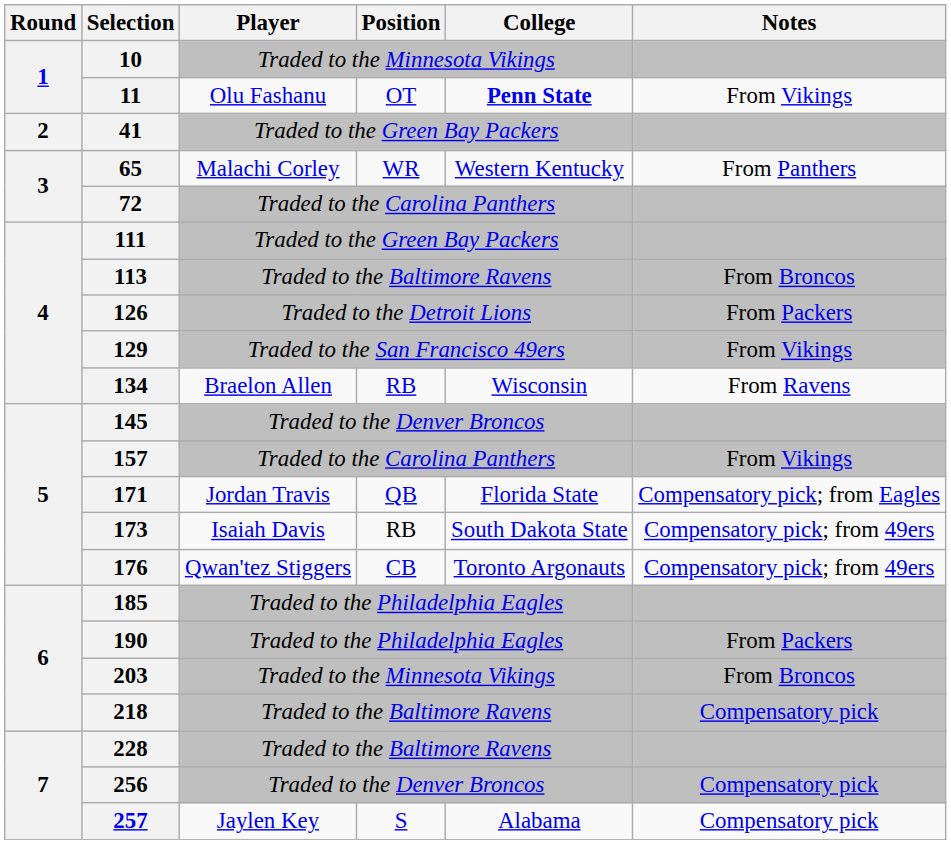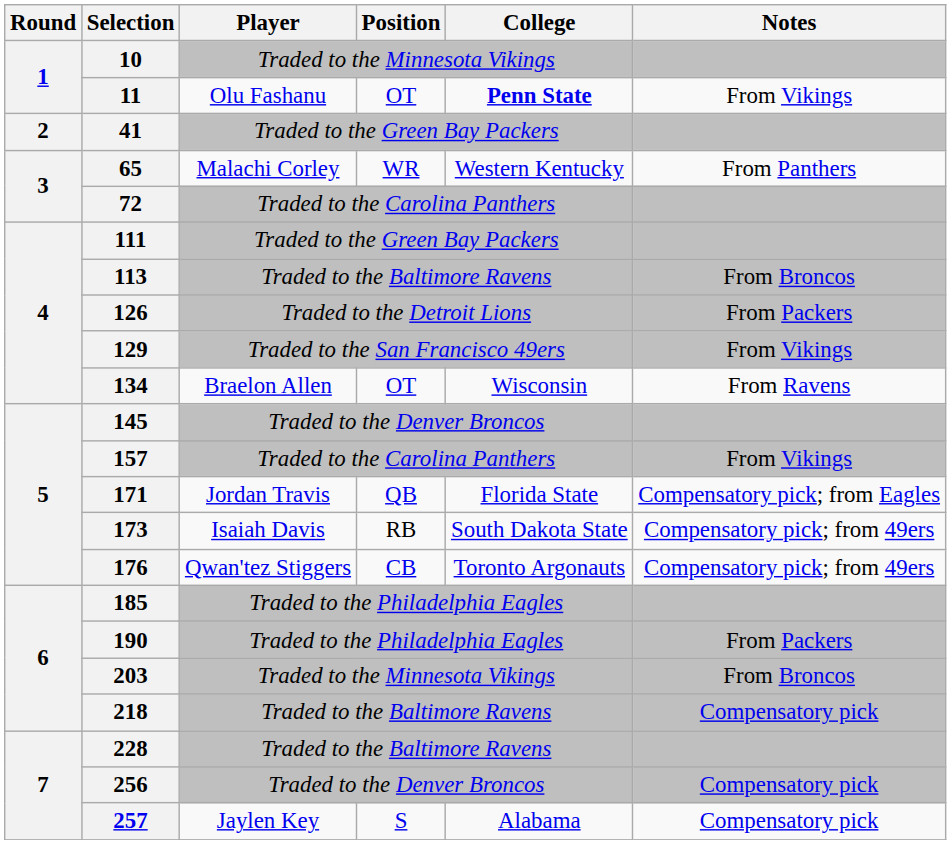(401, 385) RB -> (401, 385) OT
